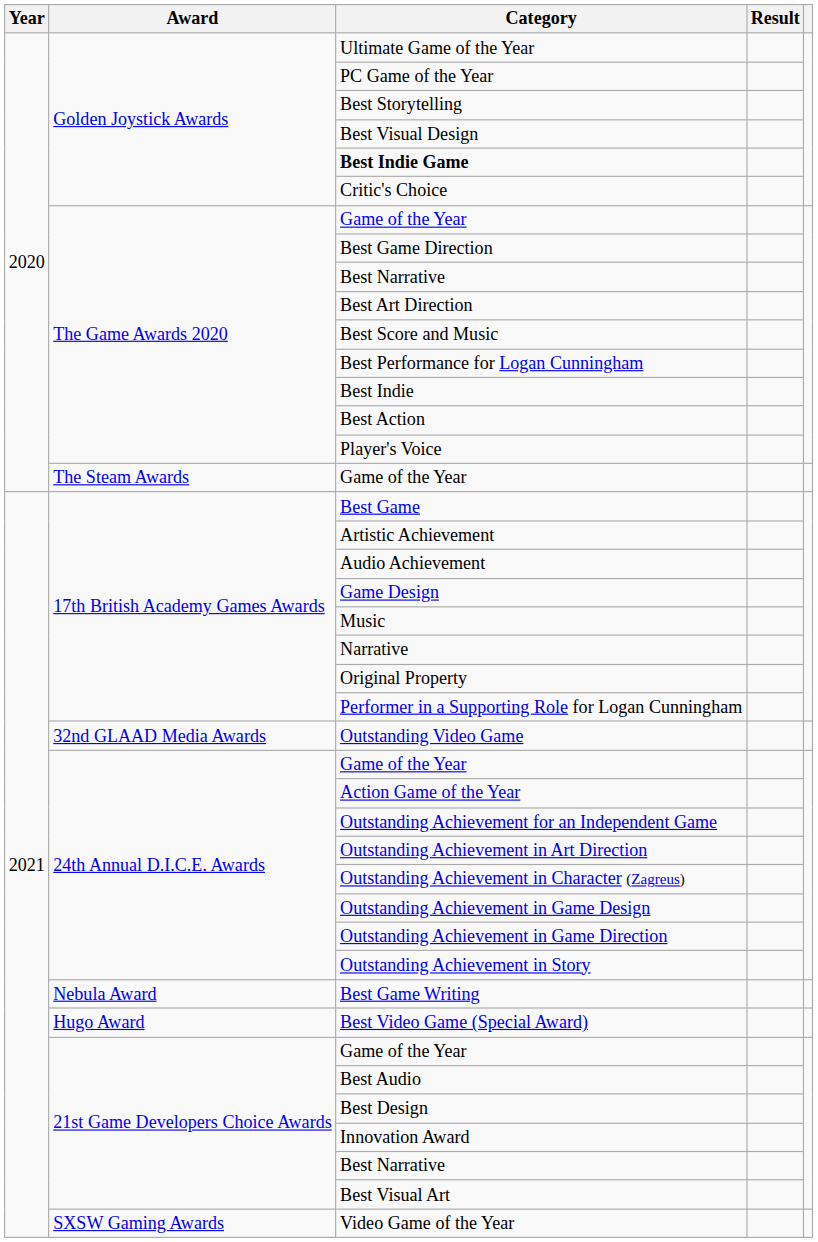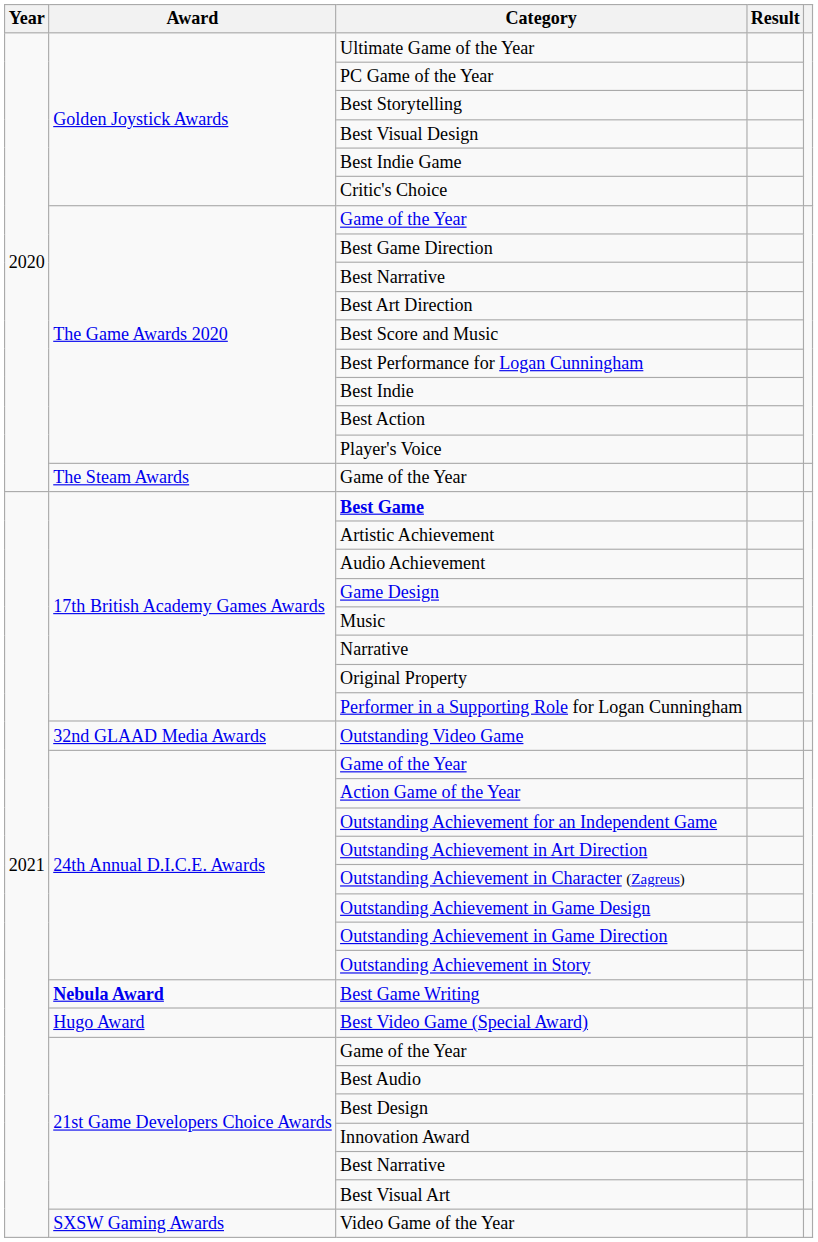(404, 162) bold -> (401, 162) normal
(380, 506) normal -> (382, 506) bold
(105, 993) normal -> (109, 993) bold
